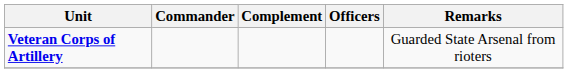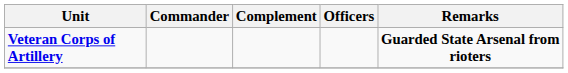(473, 47) normal -> (470, 47) bold
